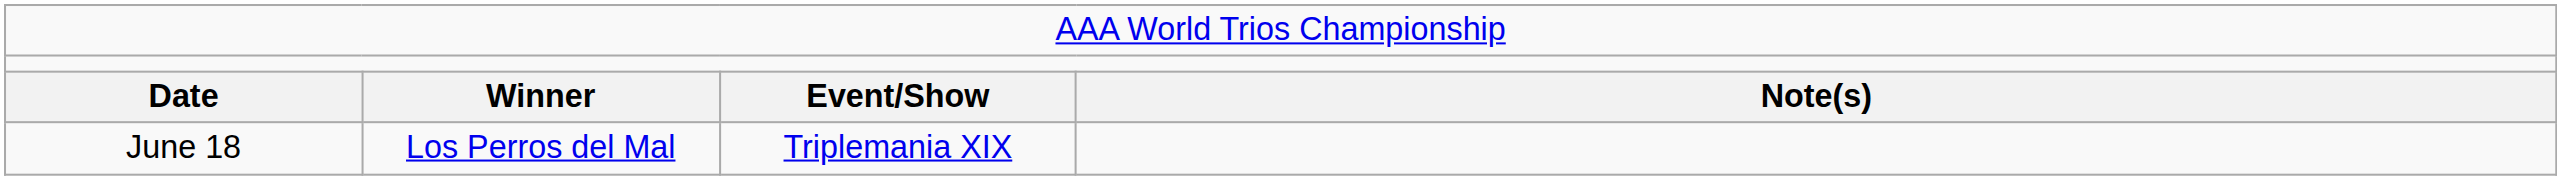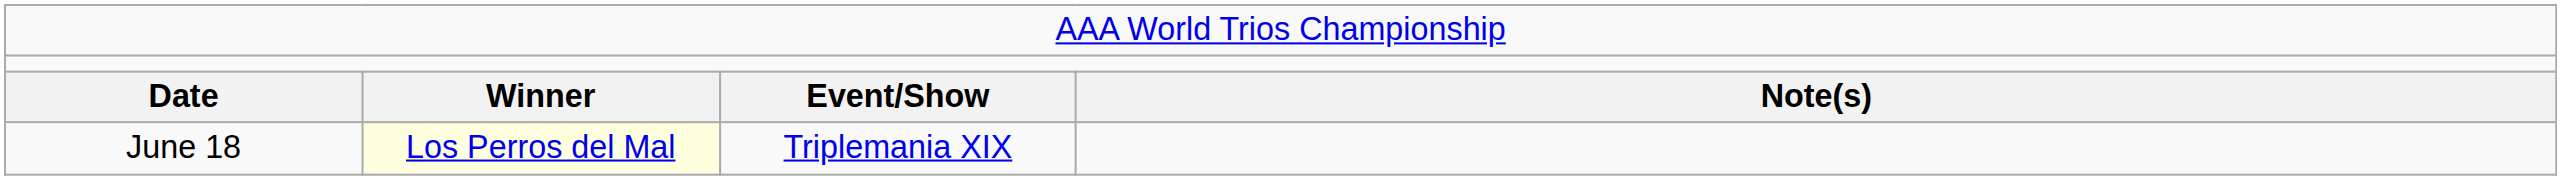(541, 147) no background -> (541, 147) lightyellow background
